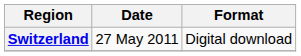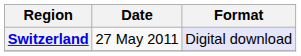(239, 39) no background -> (239, 39) lavender background
